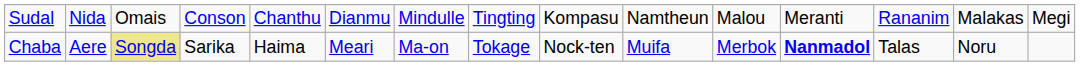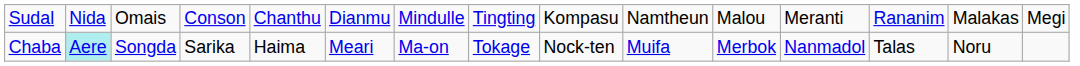(88, 46) no background -> (88, 46) paleturquoise background
(145, 46) khaki background -> (145, 46) no background
(827, 46) bold -> (825, 46) normal
